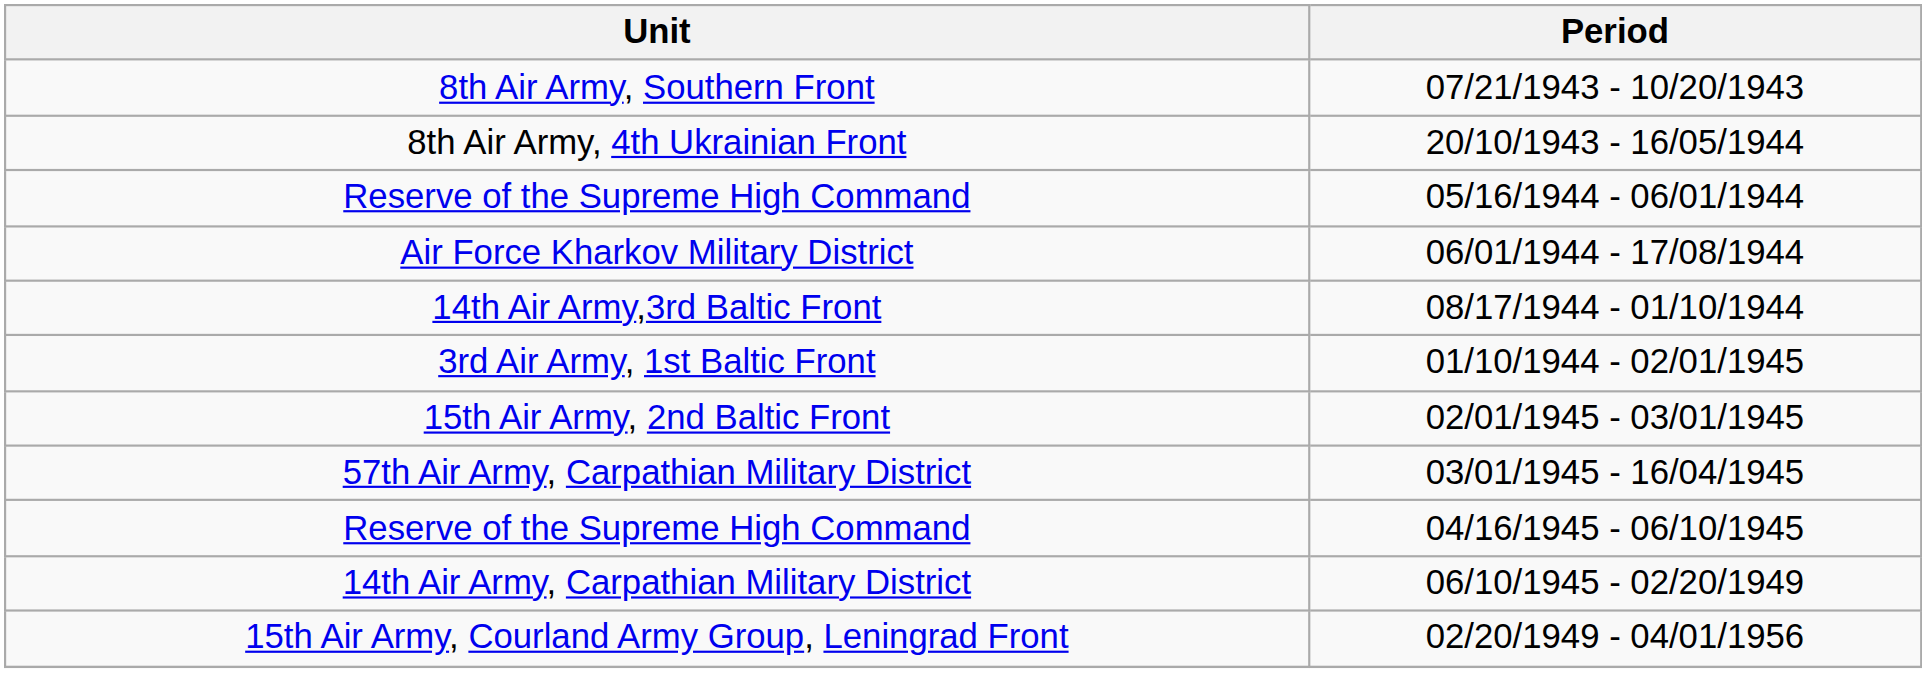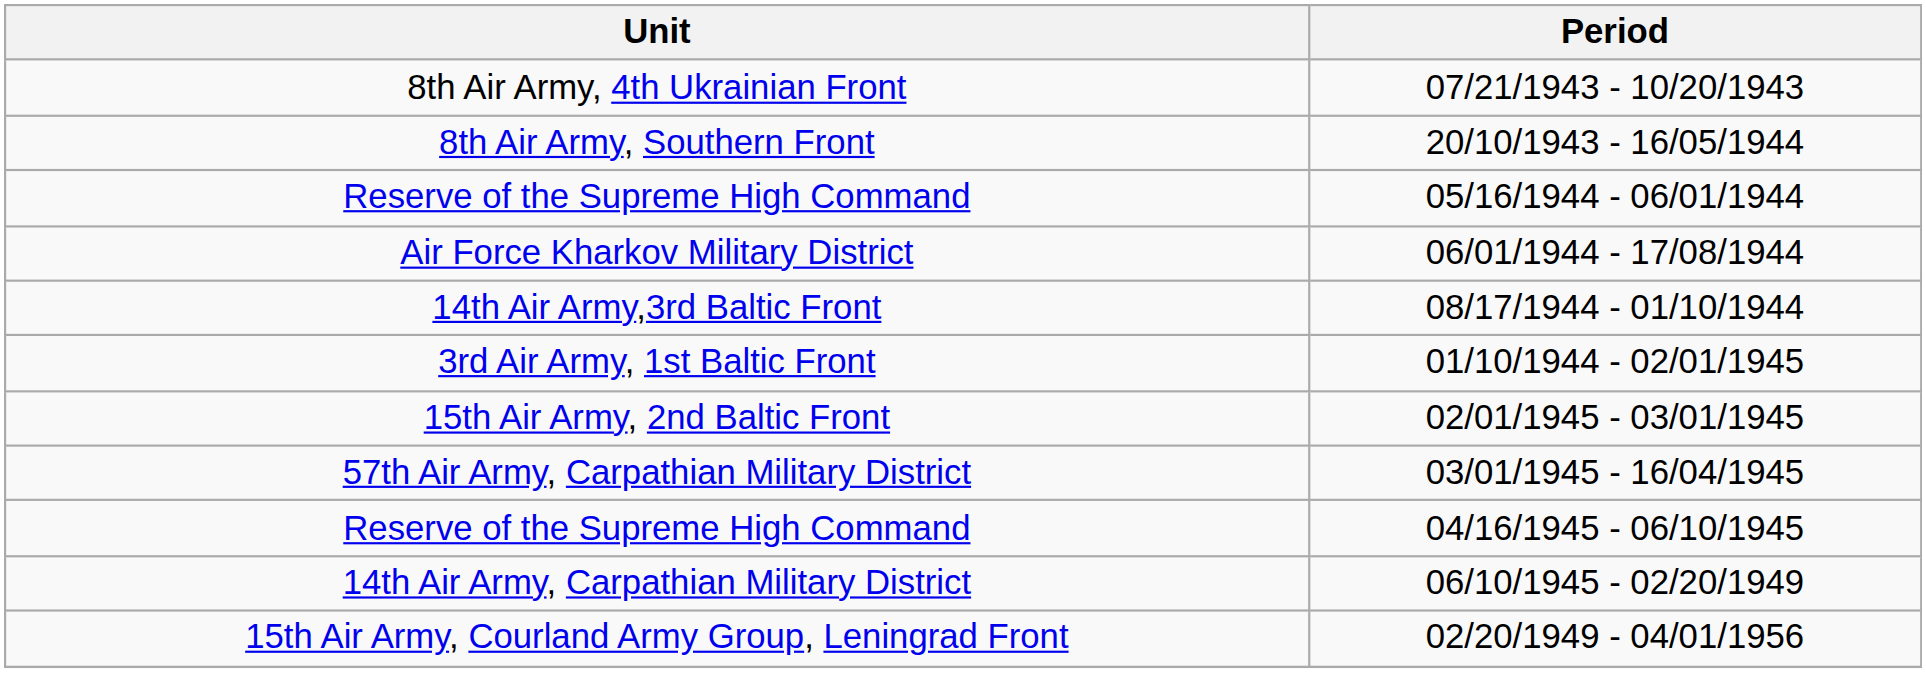(657, 87) 8th Air Army, Southern Front -> (657, 87) 8th Air Army, 4th Ukrainian Front
(657, 142) 8th Air Army, 4th Ukrainian Front -> (657, 142) 8th Air Army, Southern Front
